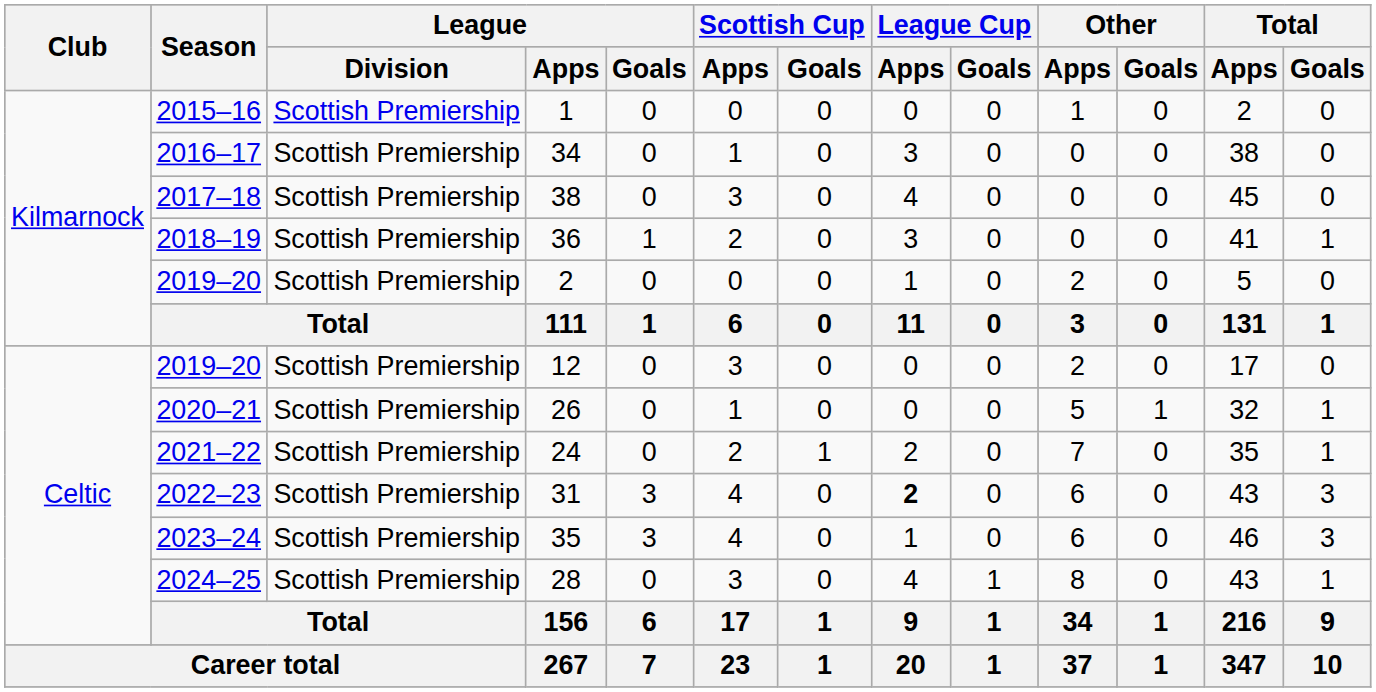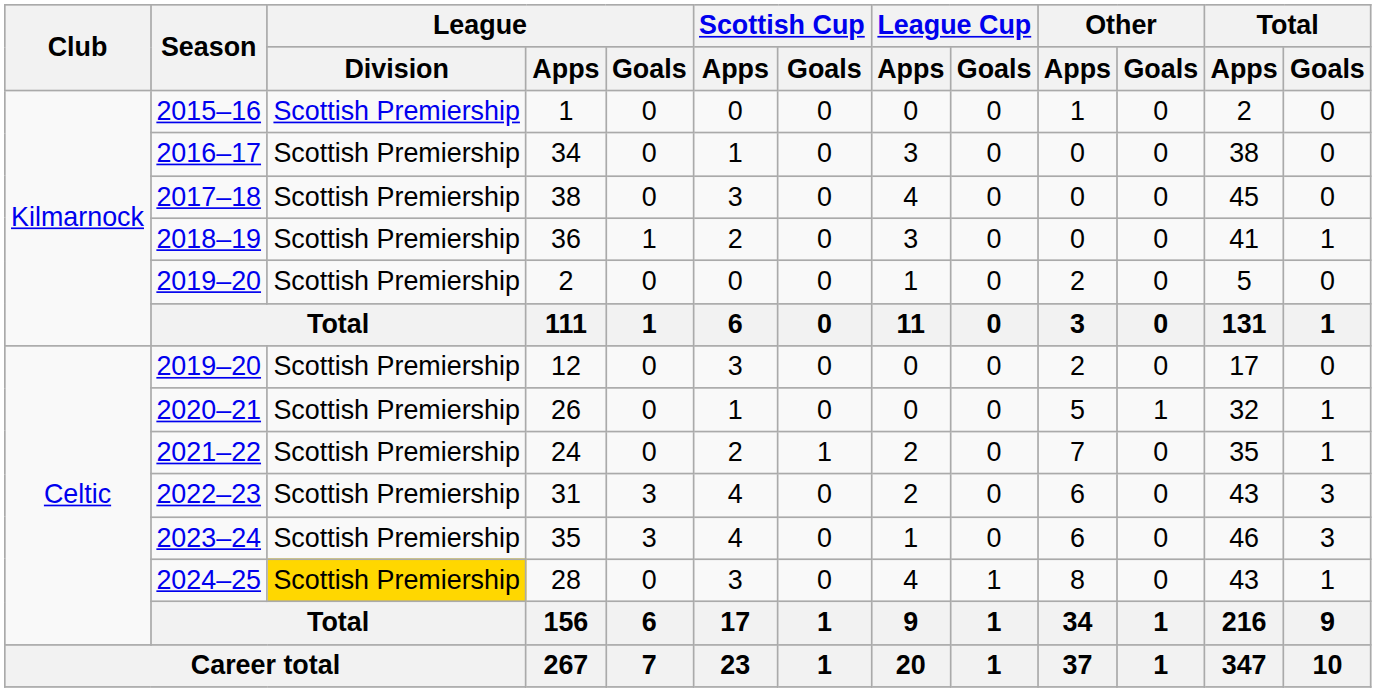(911, 494) bold -> (911, 494) normal
(397, 580) no background -> (397, 580) gold background
